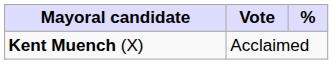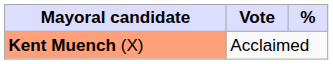(76, 45) no background -> (76, 45) lightsalmon background
